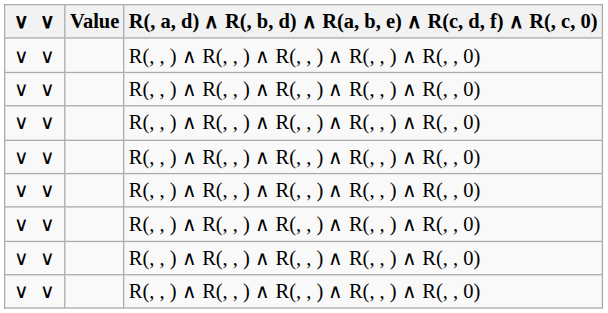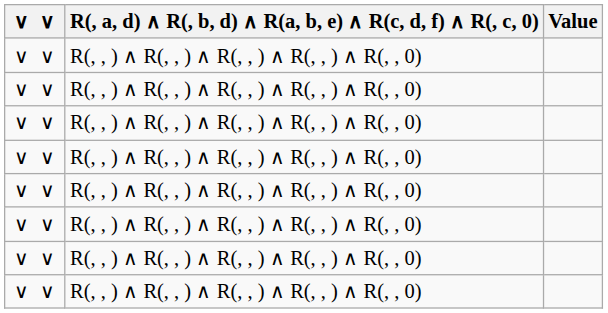columns swapped: (363, 22) <-> (95, 21)
